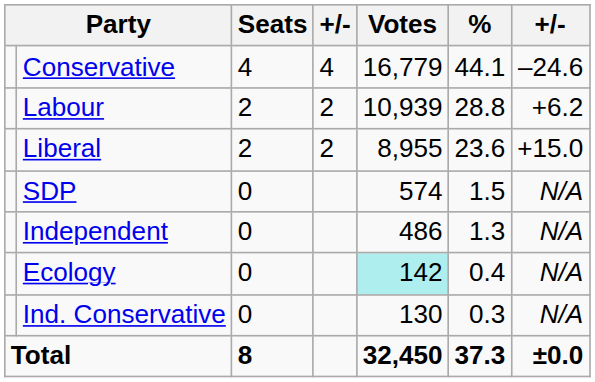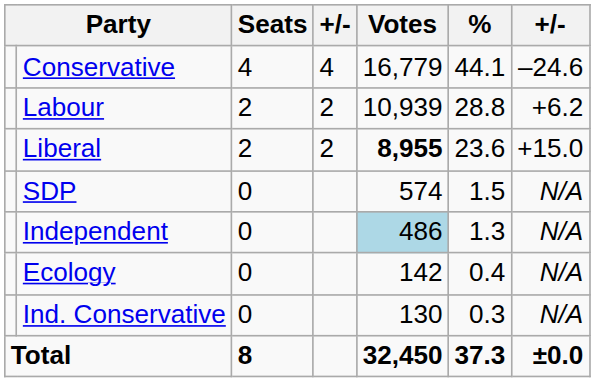(410, 149) normal -> (410, 149) bold
(421, 231) no background -> (421, 231) lightblue background
(421, 273) paleturquoise background -> (421, 273) no background
